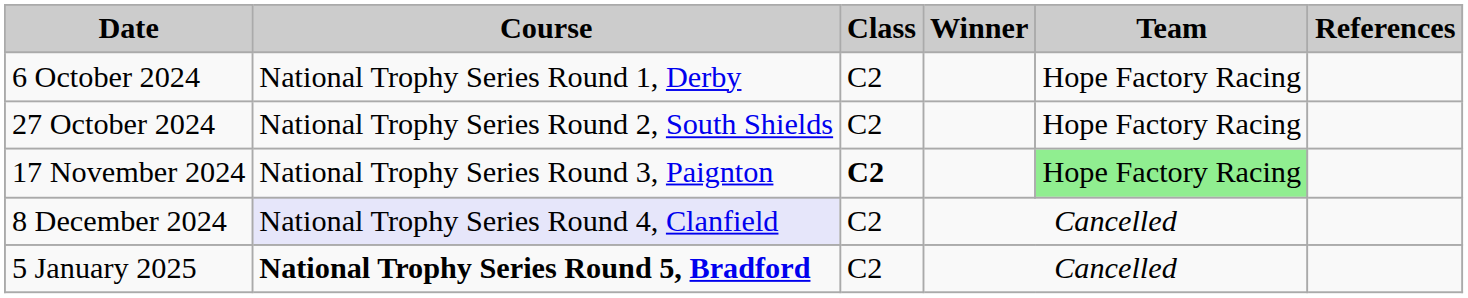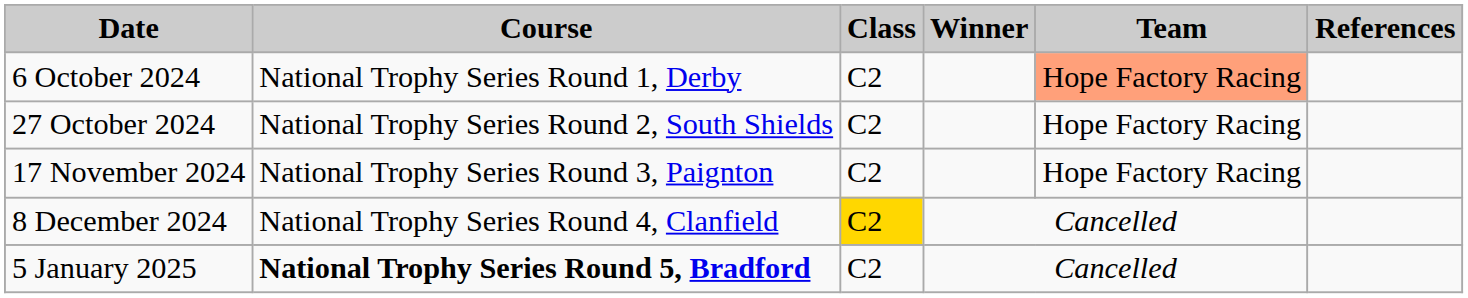(1172, 76) no background -> (1172, 76) lightsalmon background
(866, 172) bold -> (865, 172) normal
(1172, 172) lightgreen background -> (1172, 172) no background
(519, 220) lavender background -> (519, 220) no background
(865, 220) no background -> (865, 220) gold background
